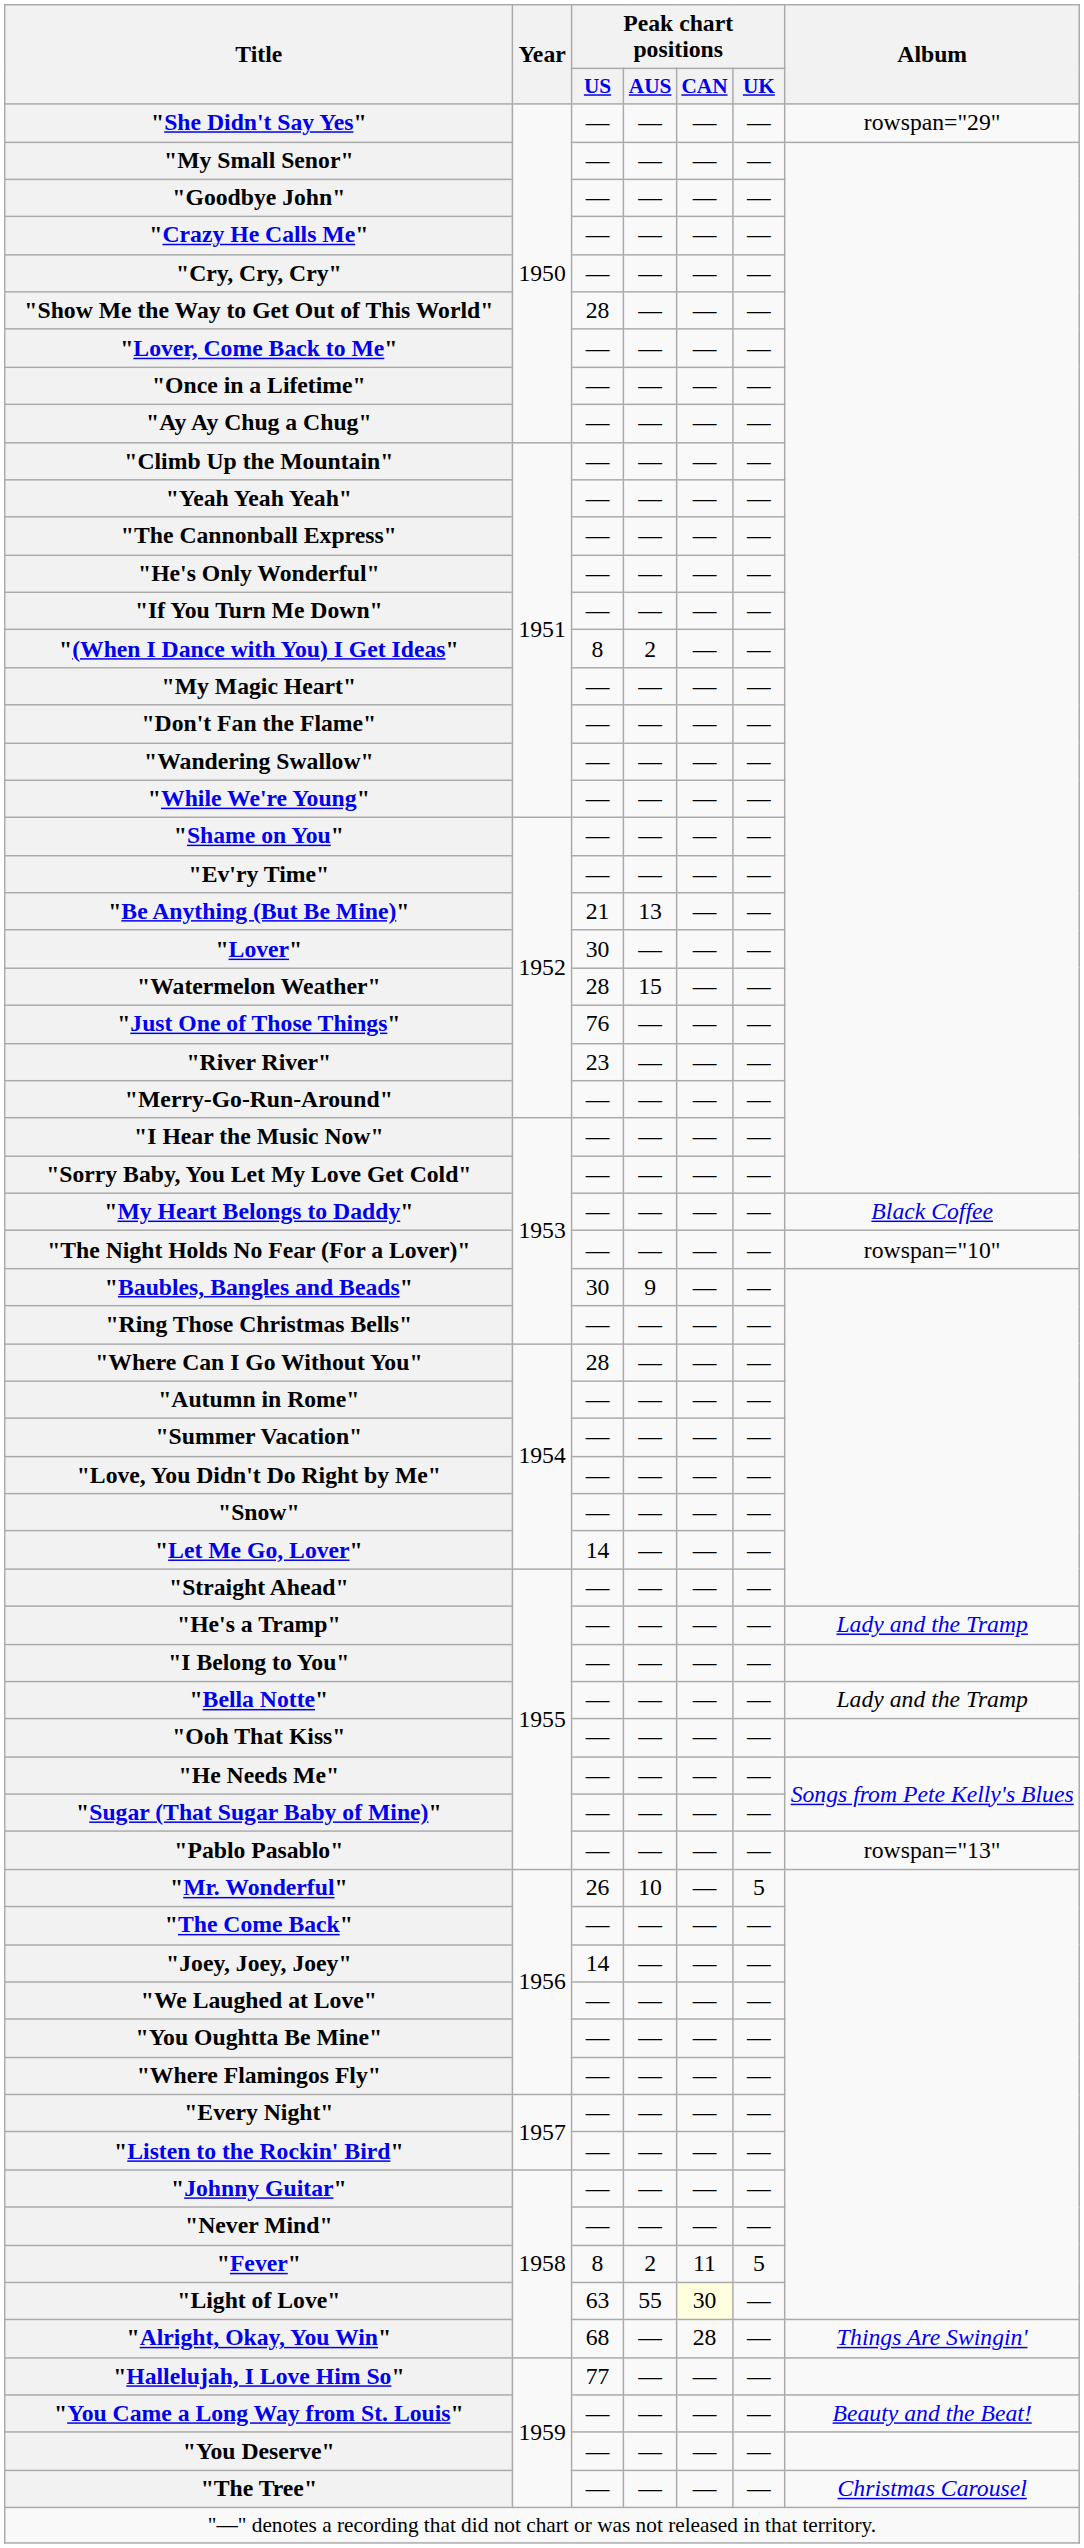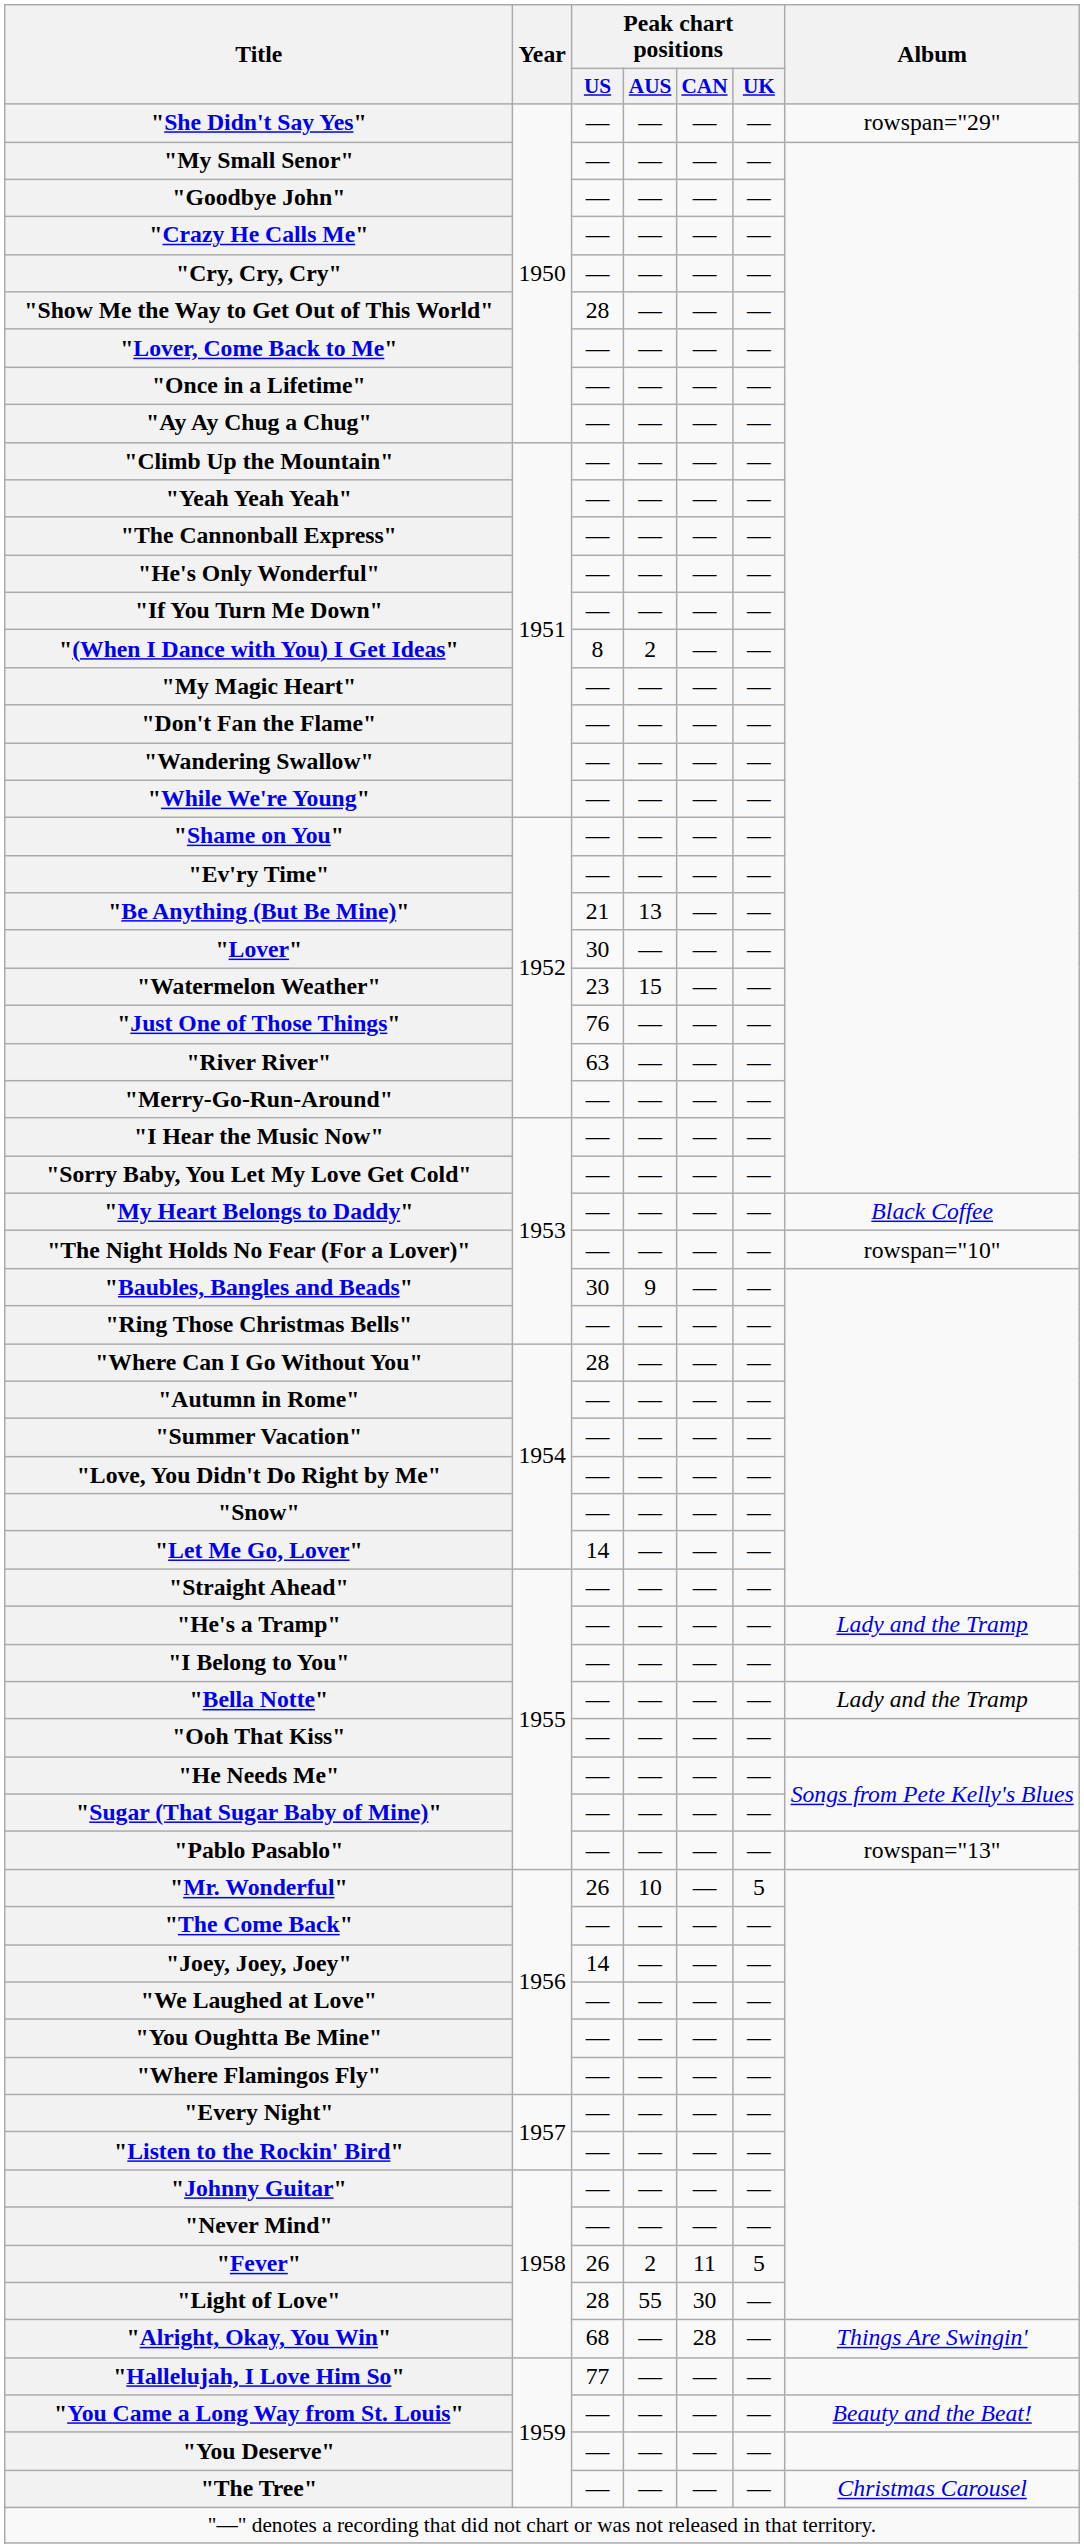(598, 986) 28 -> (598, 986) 23
(598, 1061) 23 -> (598, 1061) 63
(598, 2263) 8 -> (598, 2263) 26
(598, 2300) 63 -> (598, 2300) 28
(705, 2300) lightyellow background -> (705, 2300) no background
